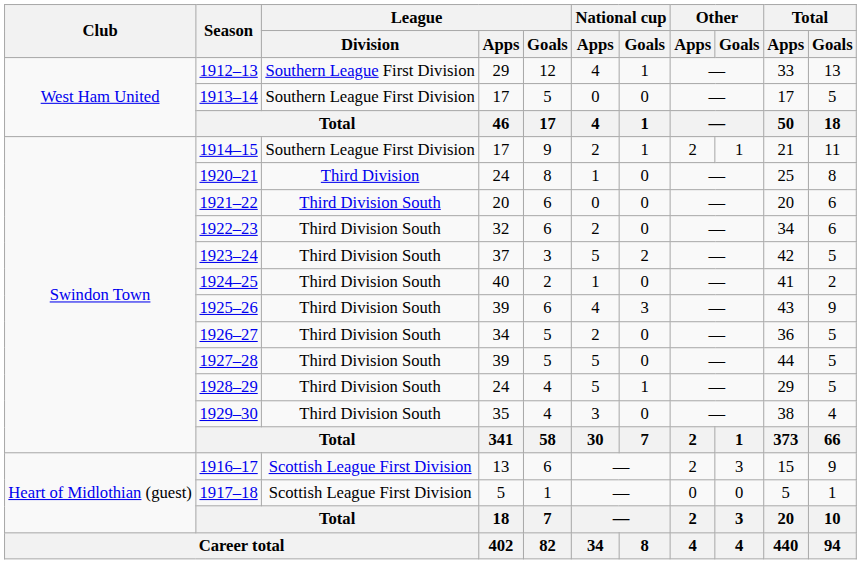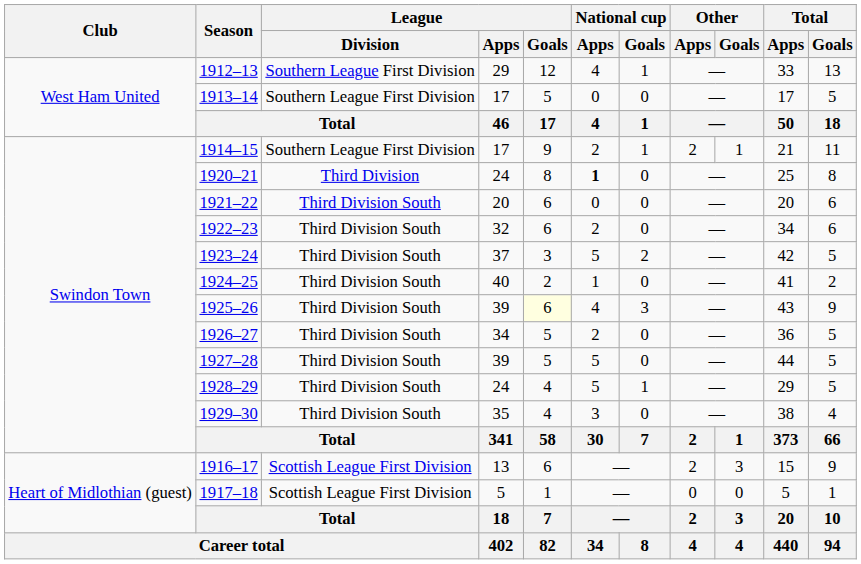(595, 176) normal -> (595, 176) bold
(547, 307) no background -> (547, 307) lightyellow background
